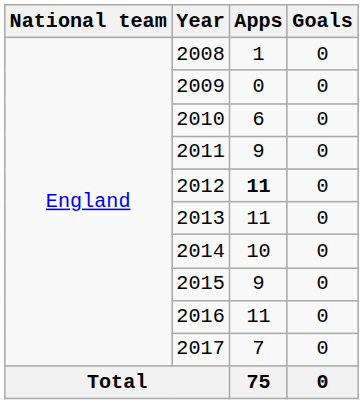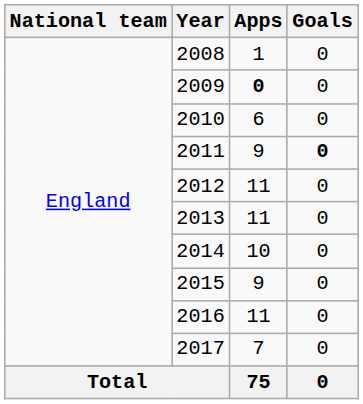(259, 87) normal -> (259, 87) bold
(323, 153) normal -> (323, 153) bold
(259, 185) bold -> (259, 185) normal
